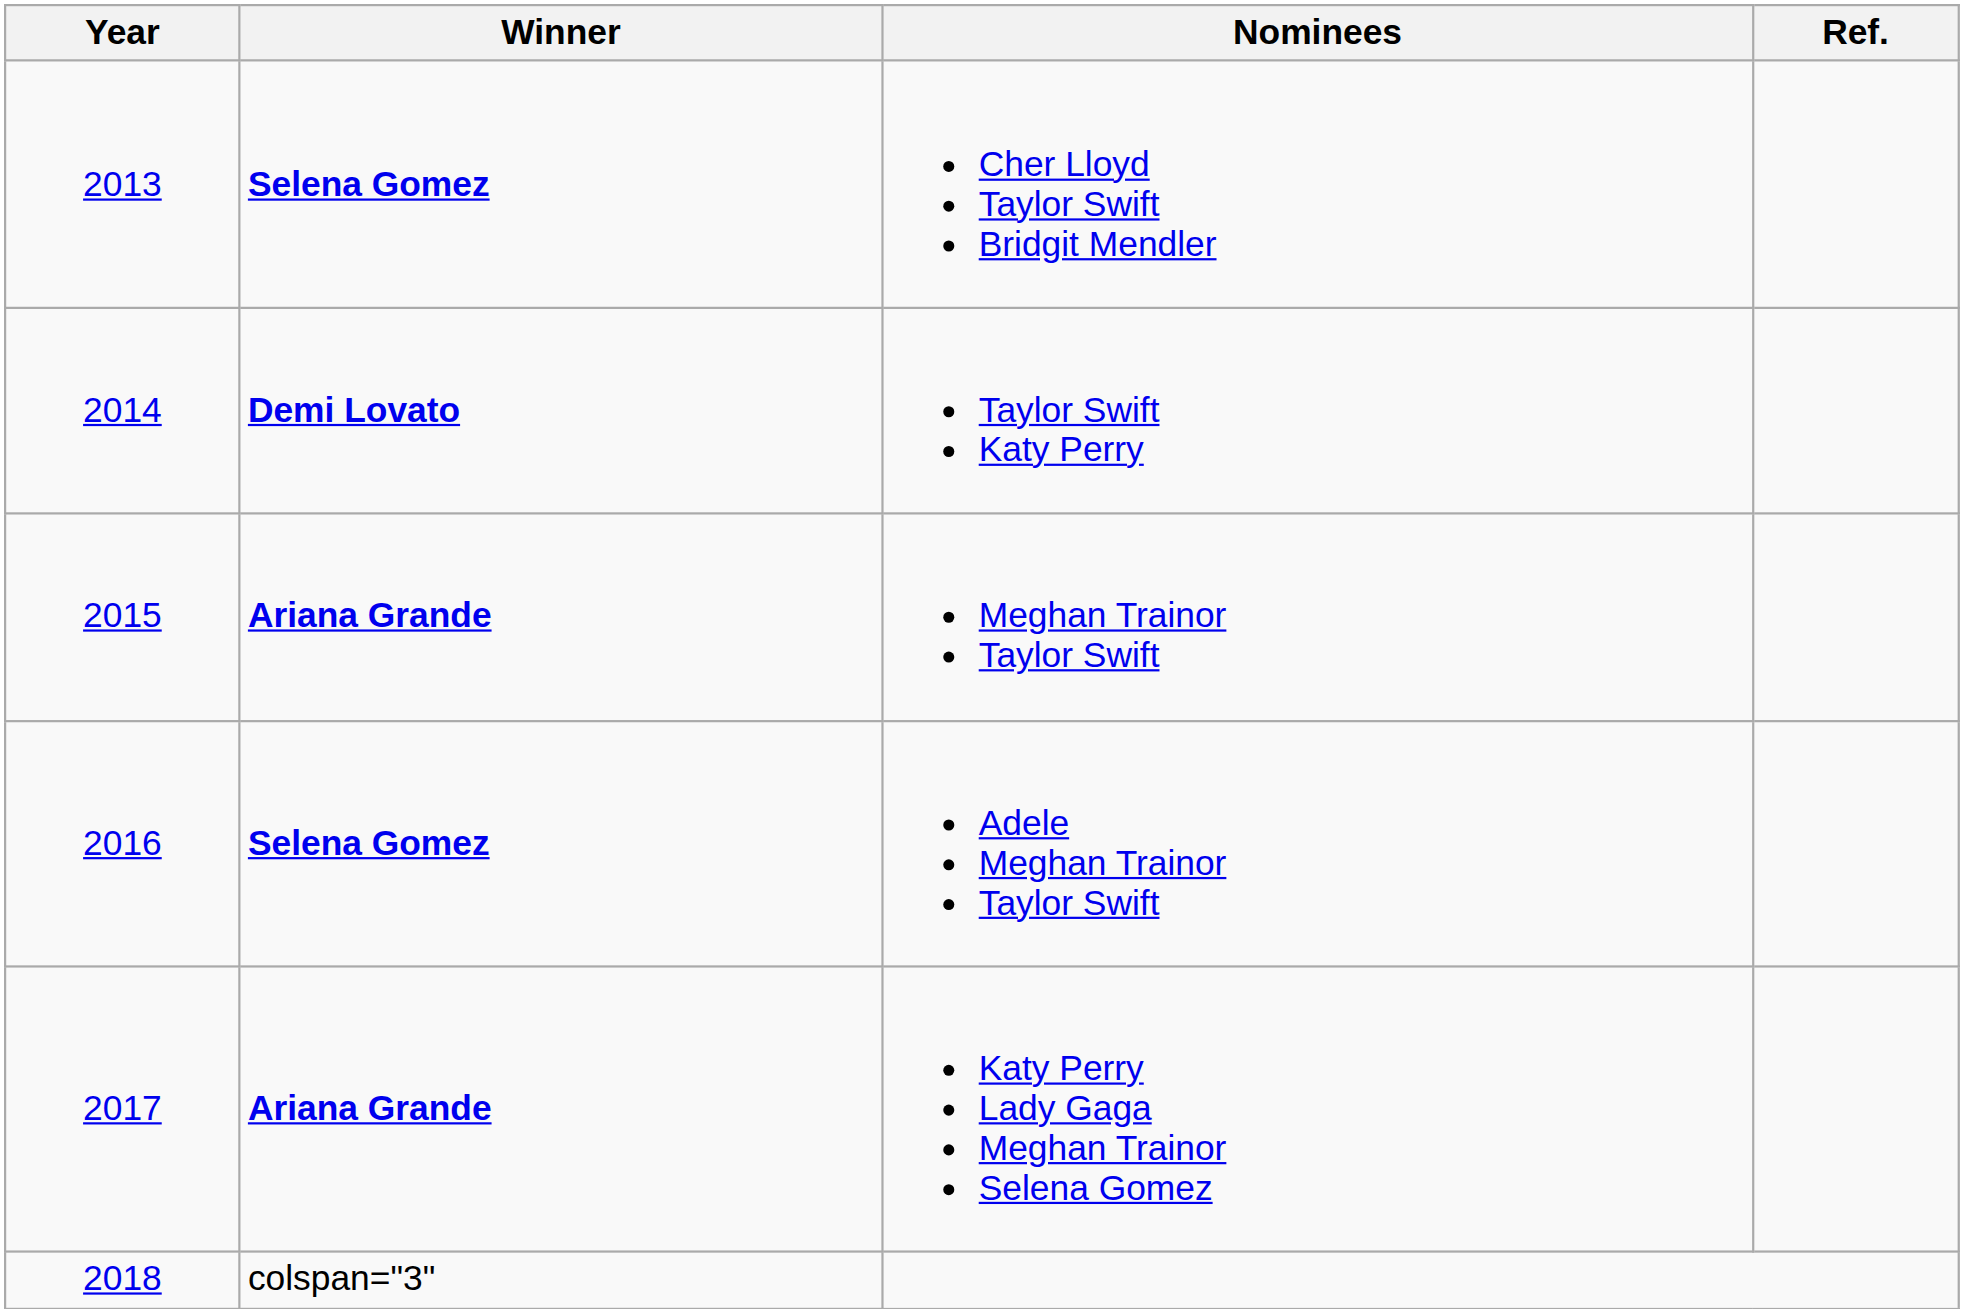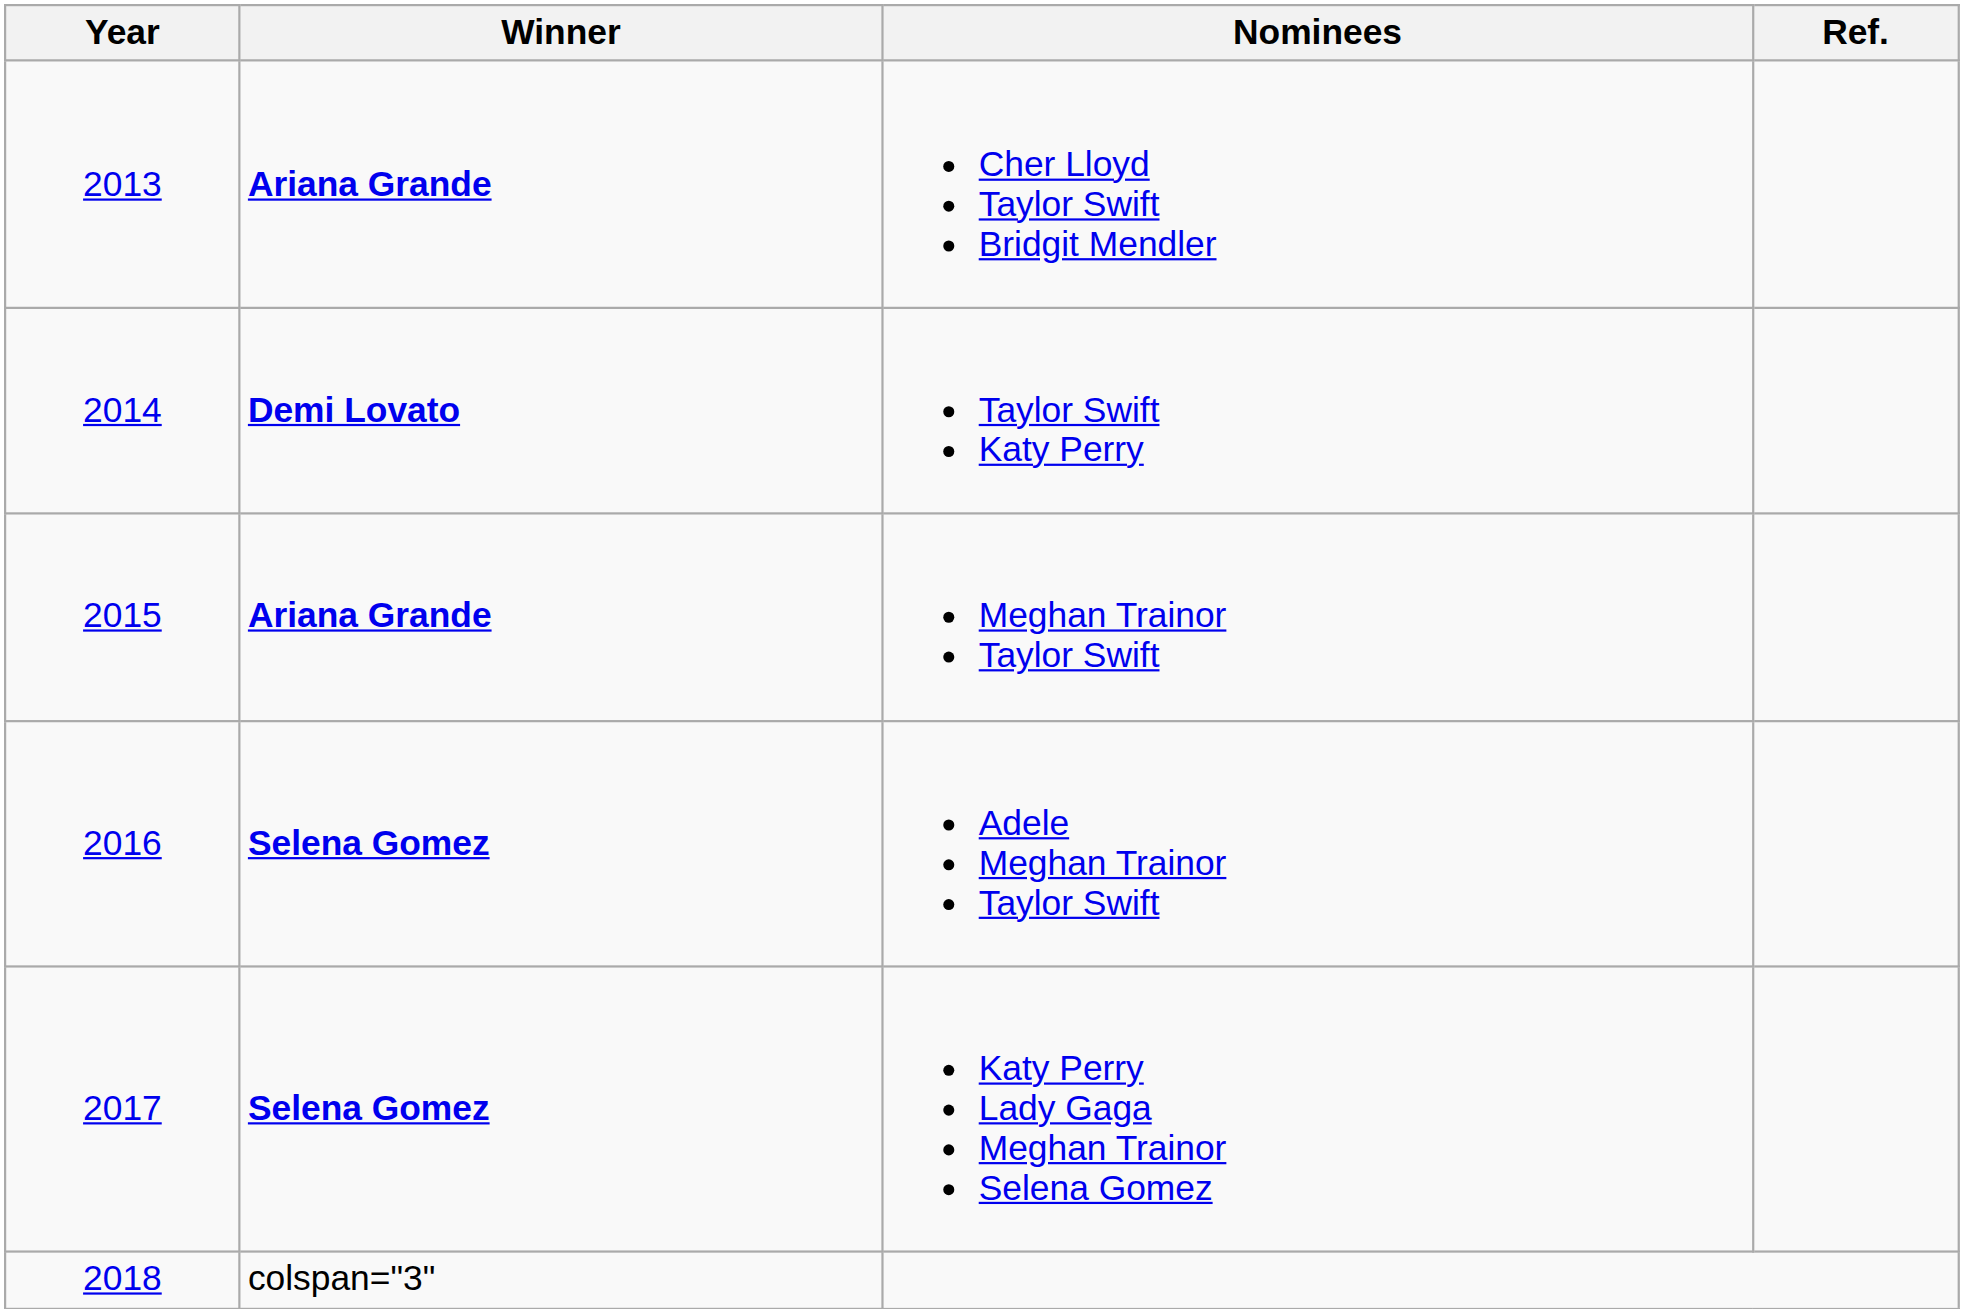(369, 183) Selena Gomez -> (370, 183) Ariana Grande
(370, 1108) Ariana Grande -> (369, 1108) Selena Gomez
